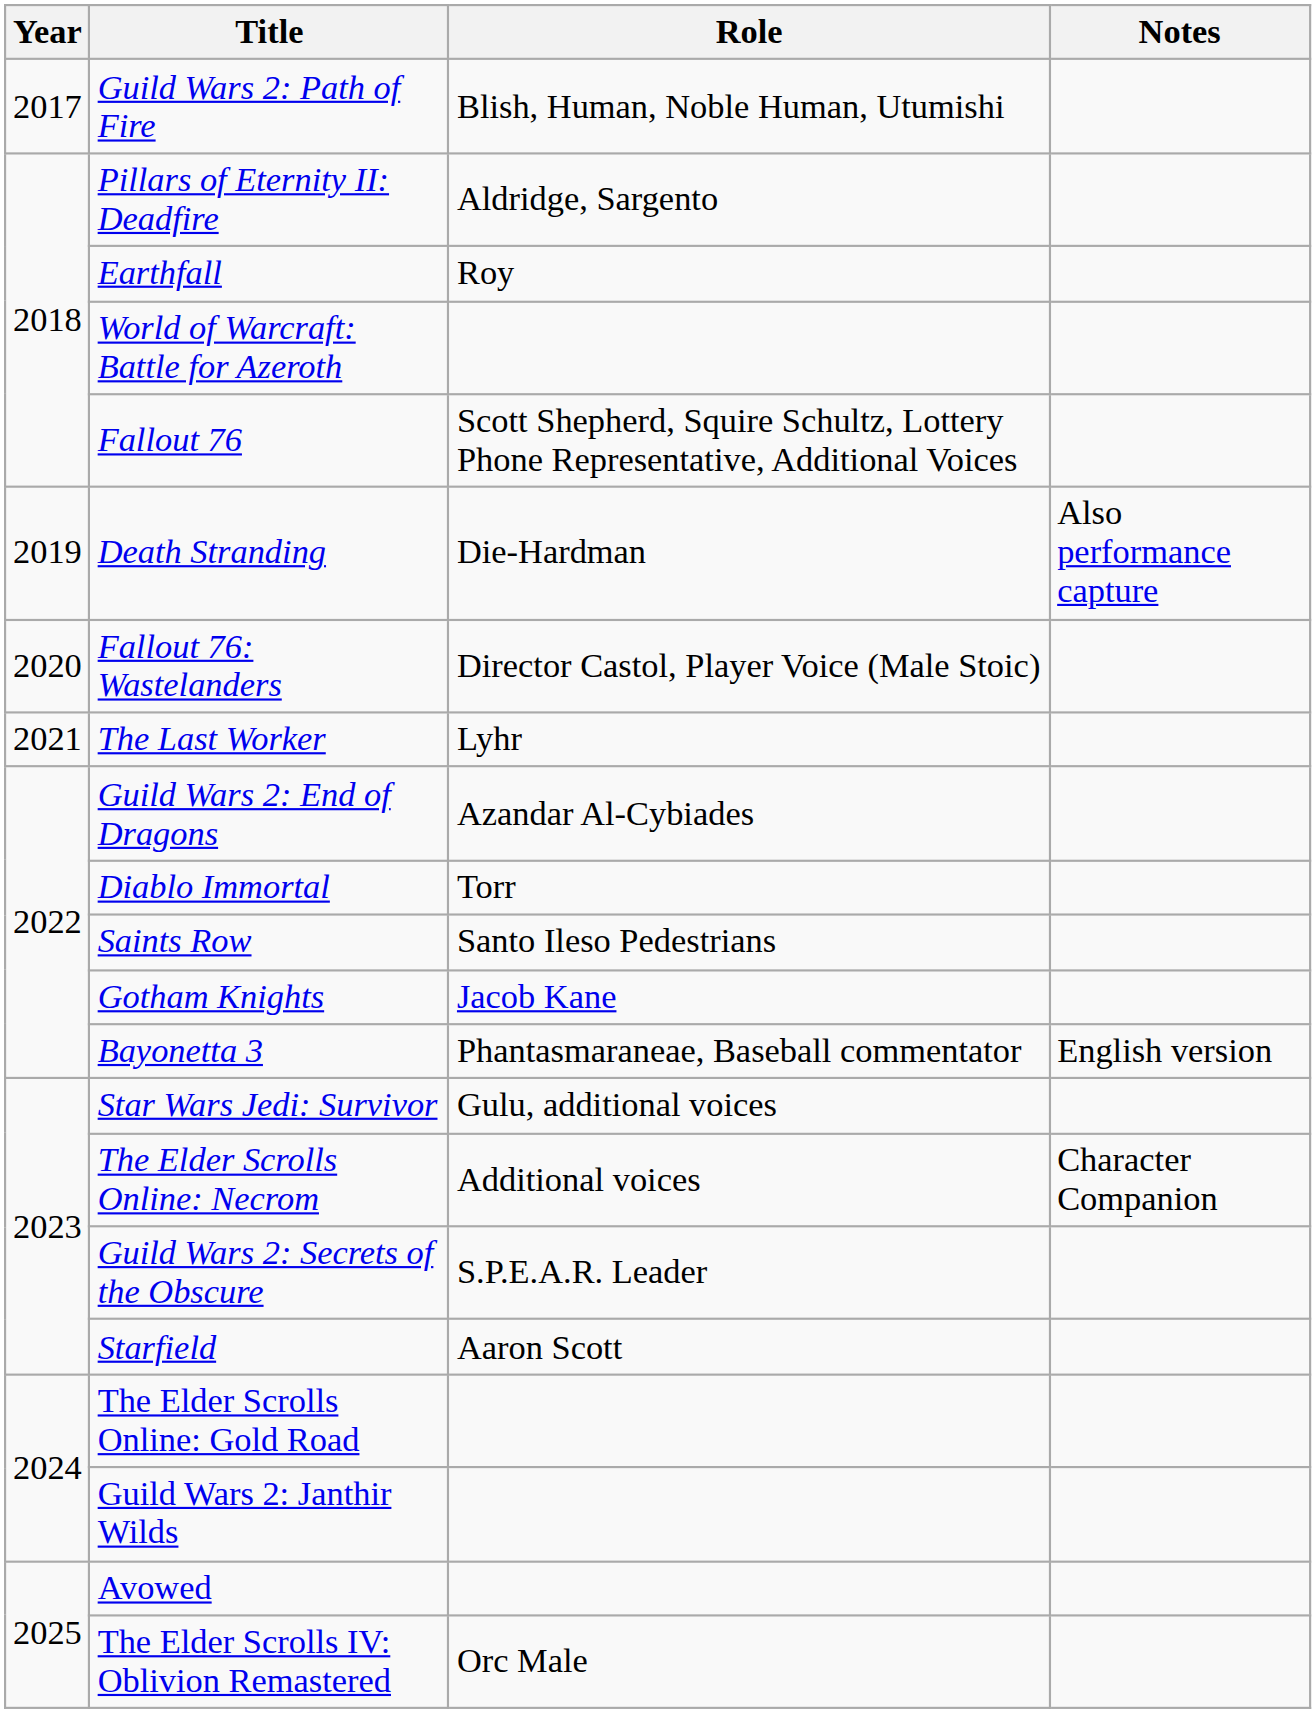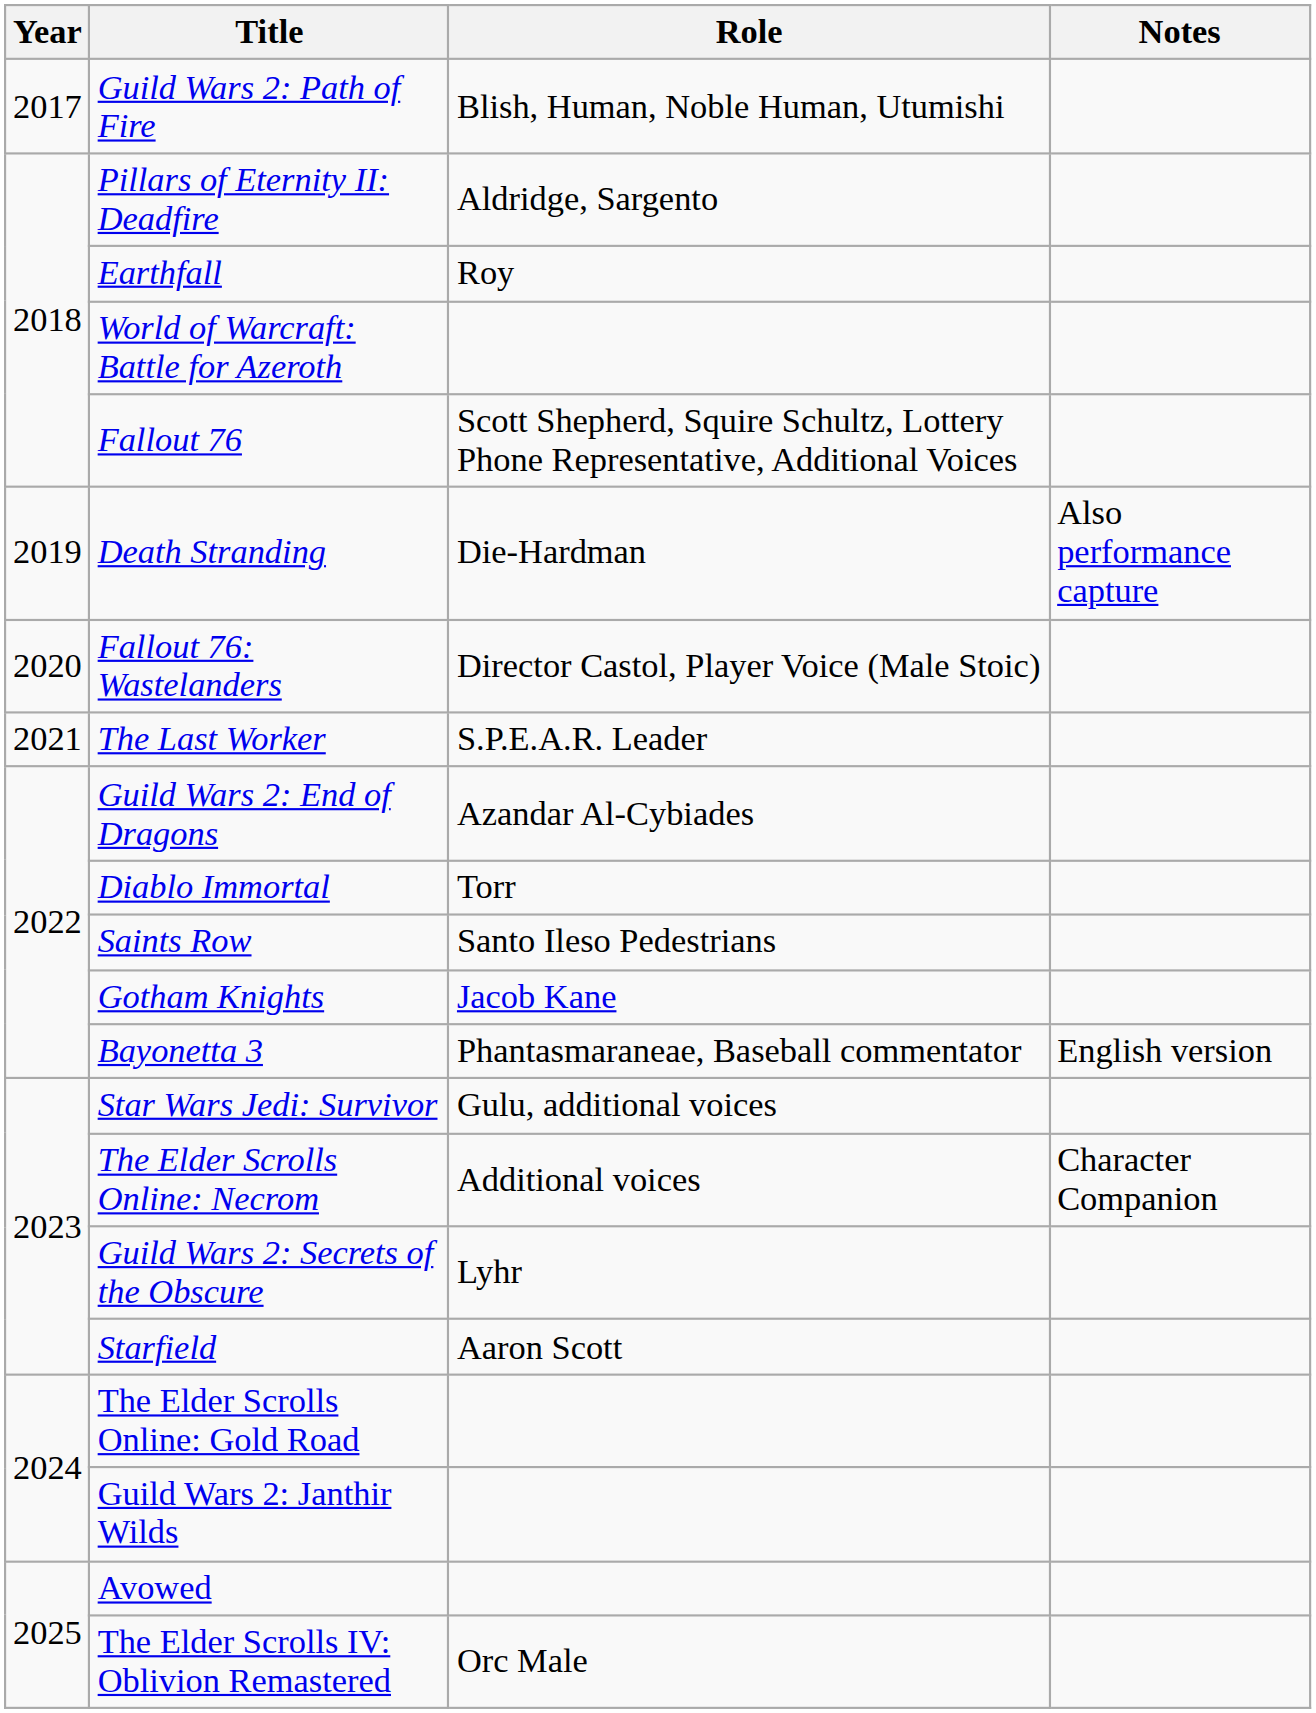(489, 739) Lyhr -> (582, 739) S.P.E.A.R. Leader
(582, 1272) S.P.E.A.R. Leader -> (489, 1272) Lyhr
